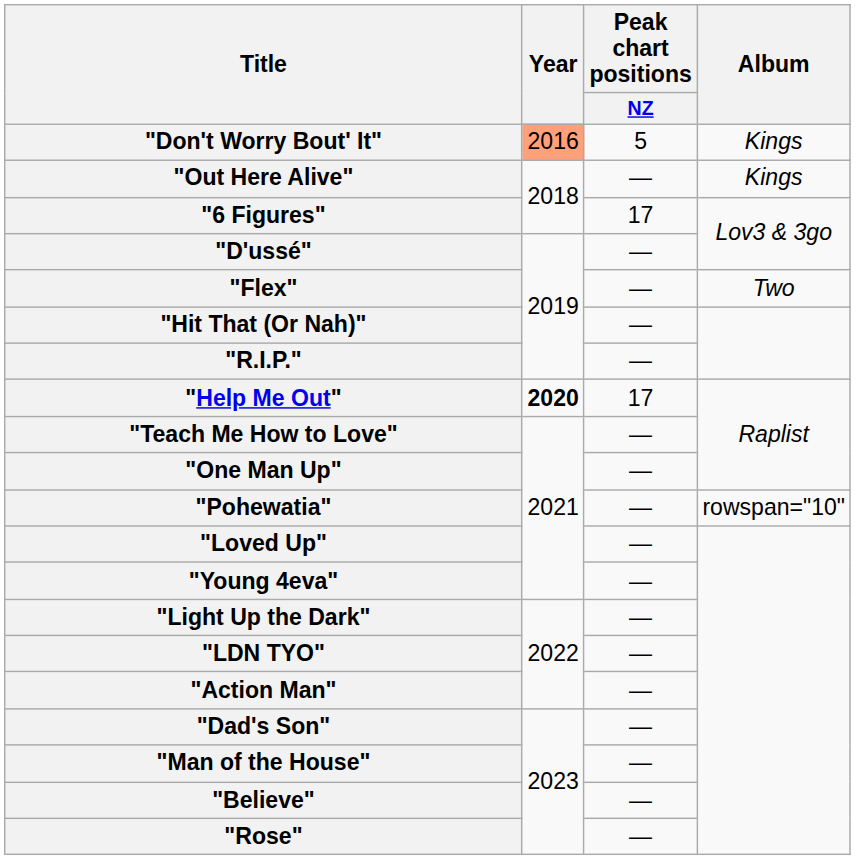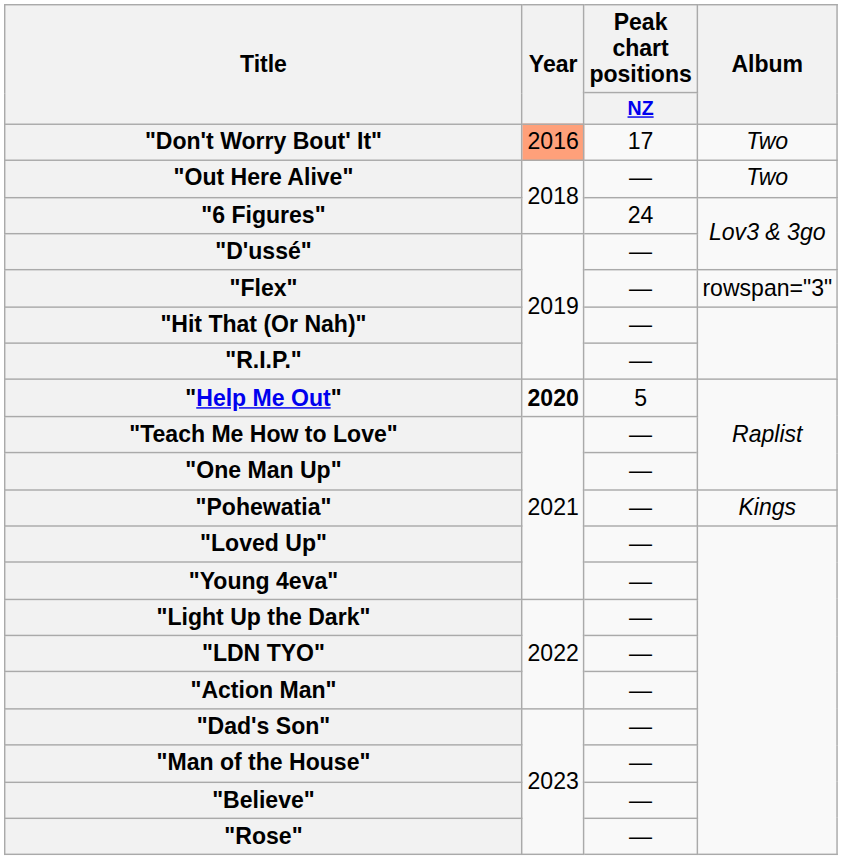(641, 142) 5 -> (641, 142) 17
(774, 142) Kings -> (767, 142) Two
(774, 178) Kings -> (767, 178) Two
(641, 215) 17 -> (641, 215) 24
(774, 288) Two -> (767, 288) rowspan="3"
(641, 397) 17 -> (641, 397) 5
(774, 507) rowspan="10" -> (767, 507) Kings
